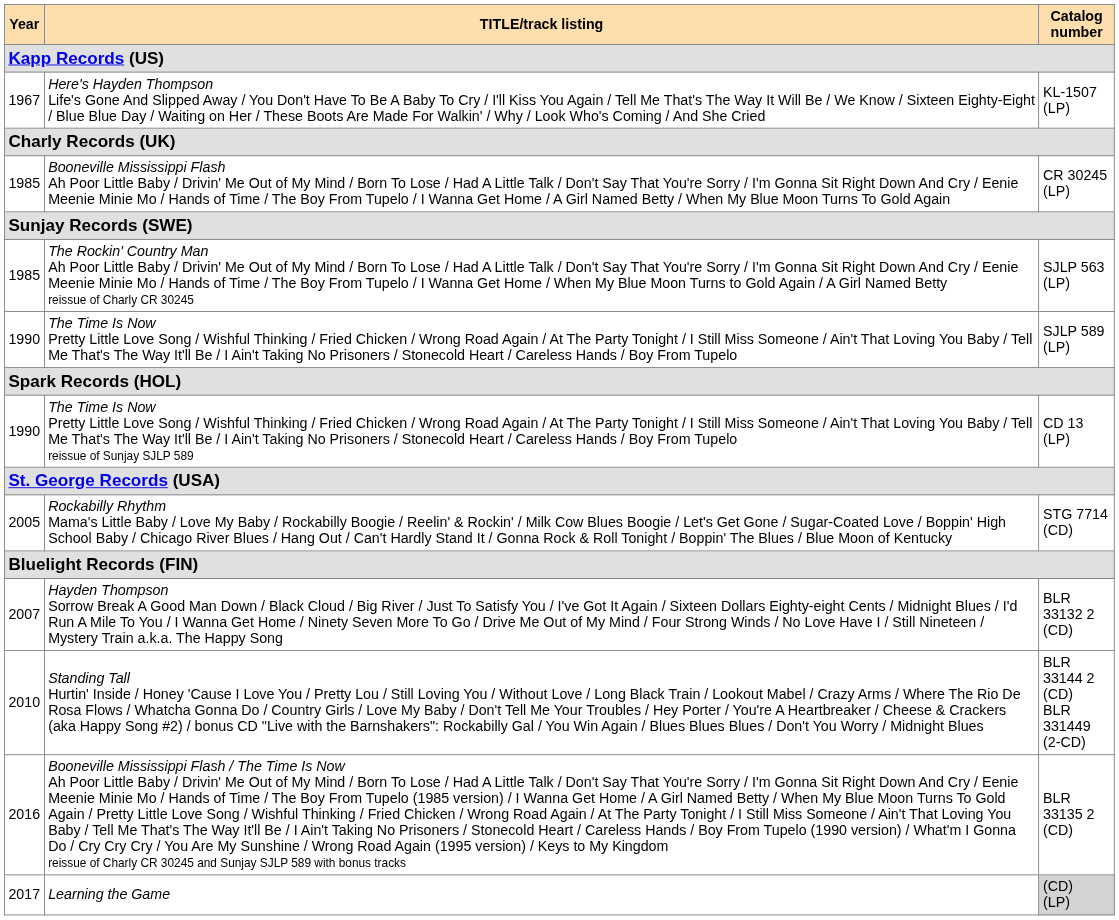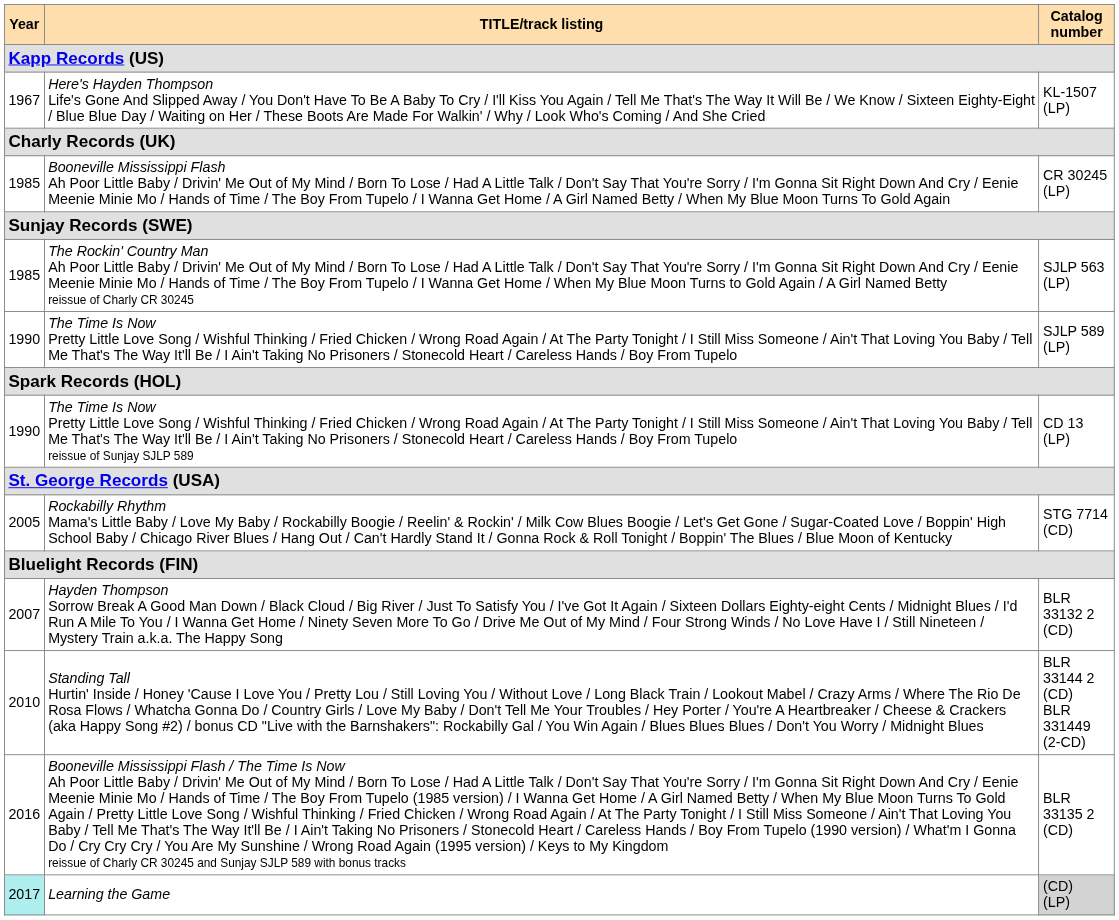(24, 894) no background -> (24, 894) paleturquoise background
